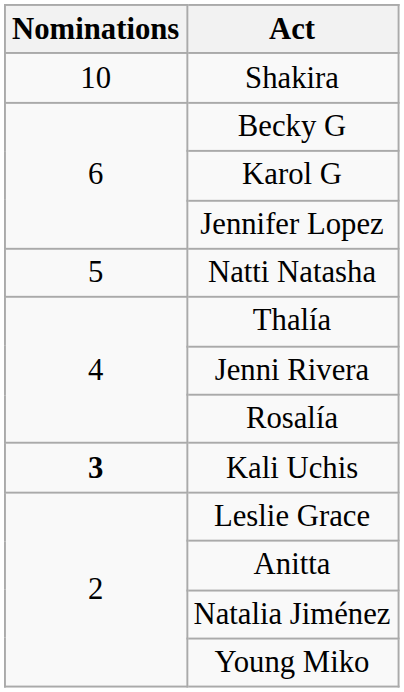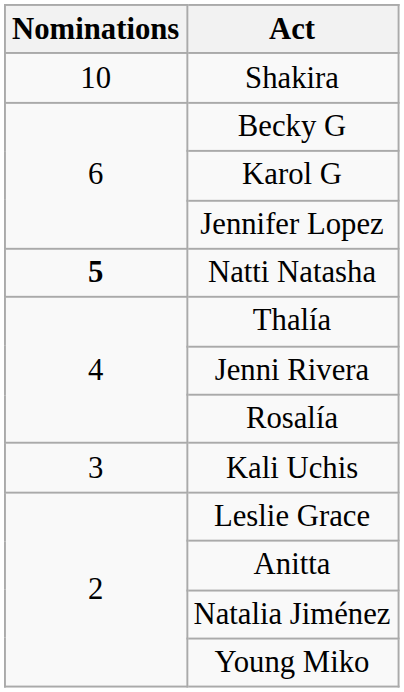(96, 272) normal -> (96, 272) bold
(96, 467) bold -> (96, 467) normal
